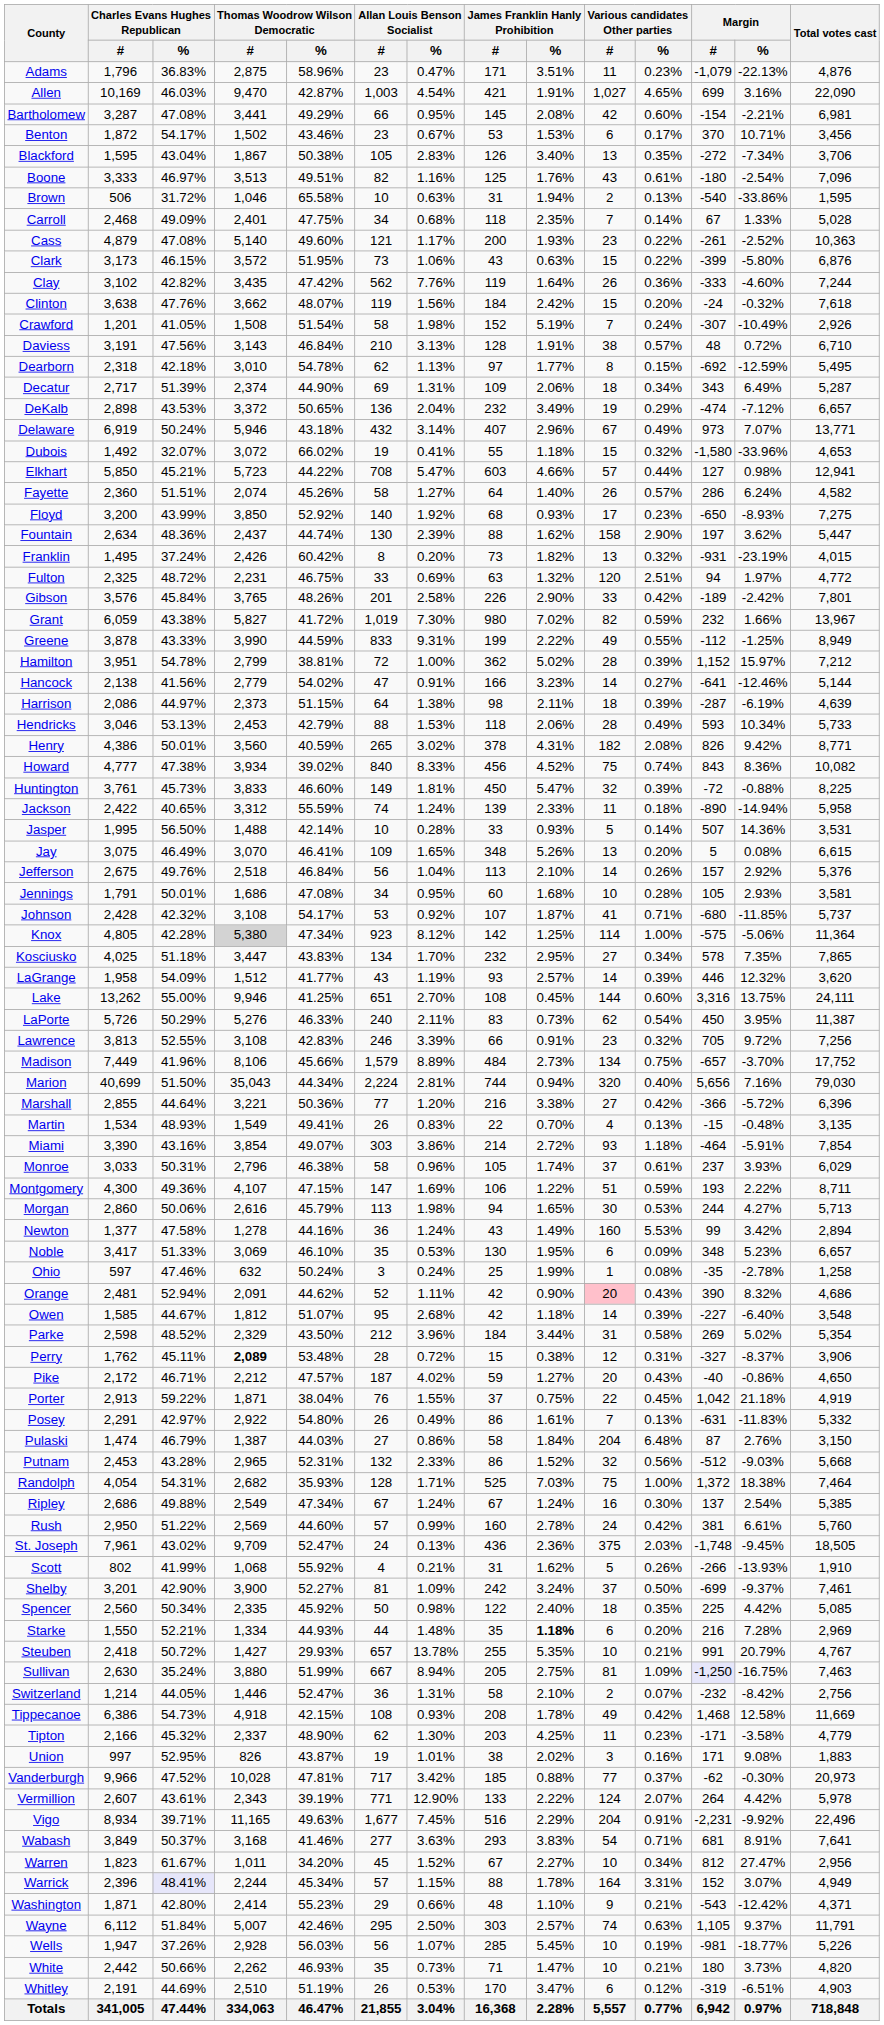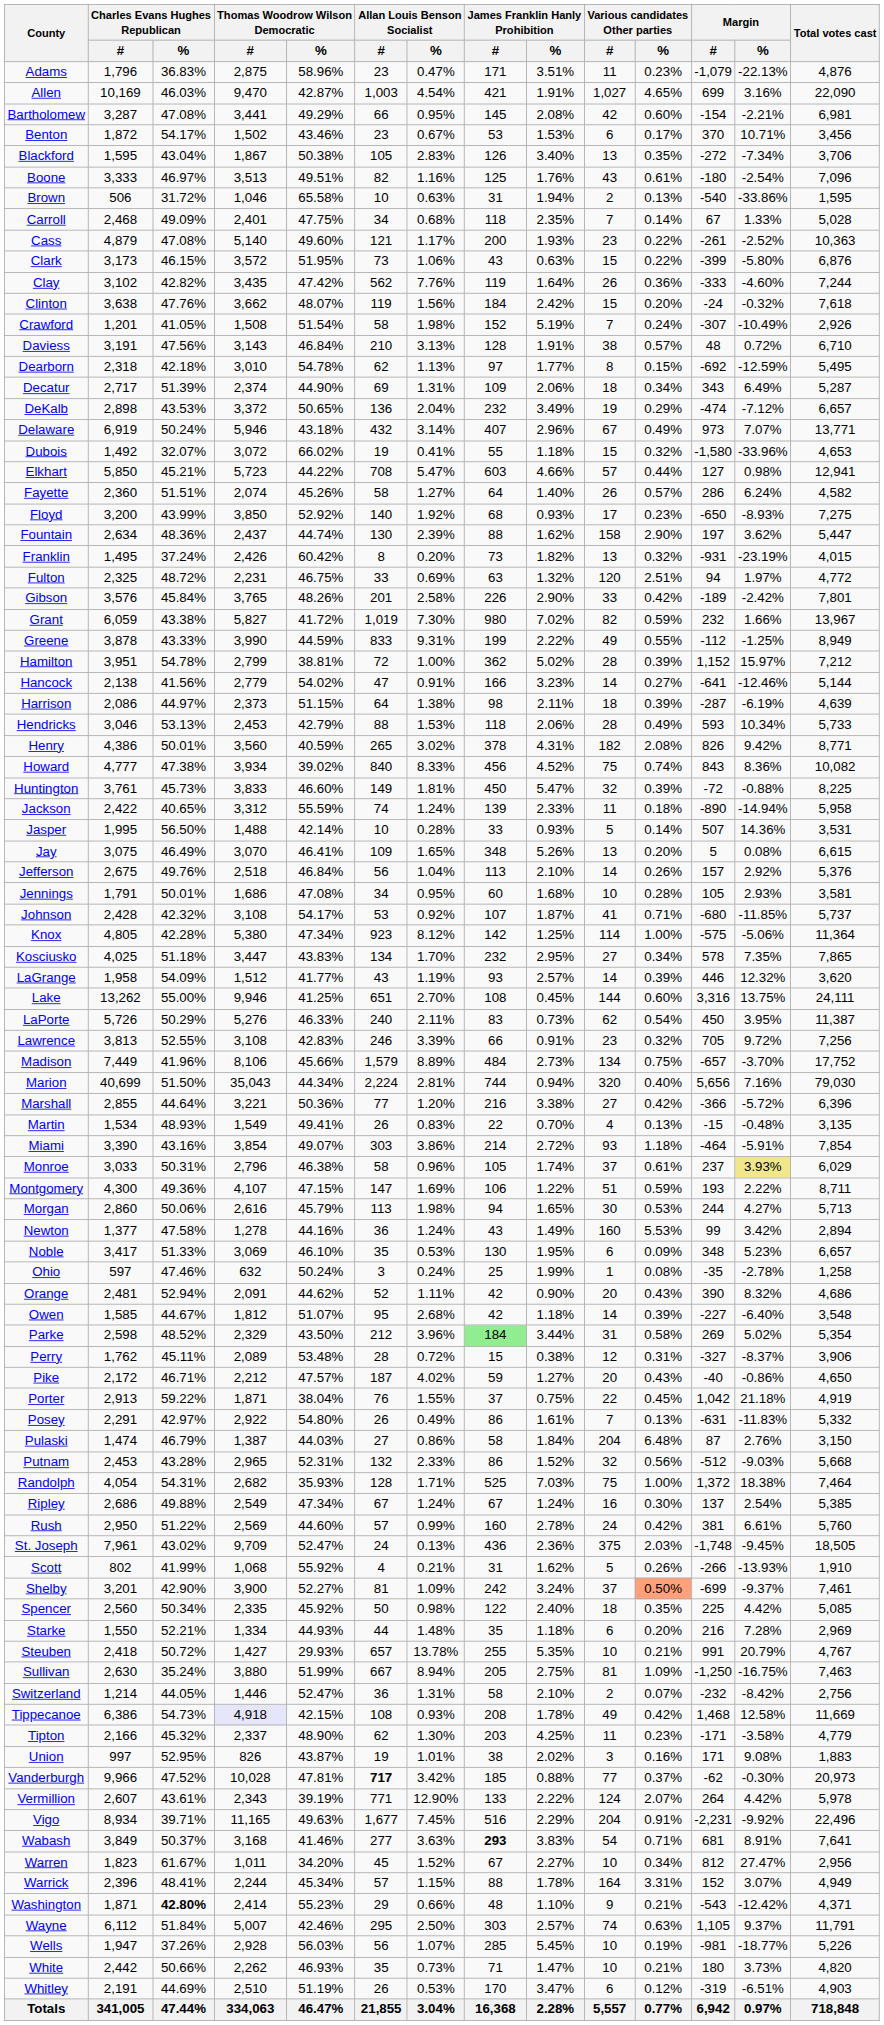(250, 935) lightgrey background -> (250, 935) no background
(763, 1167) no background -> (763, 1167) khaki background
(610, 1293) pink background -> (610, 1293) no background
(495, 1335) no background -> (495, 1335) lightgreen background
(250, 1356) bold -> (250, 1356) normal
(663, 1588) no background -> (663, 1588) lightsalmon background
(555, 1630) bold -> (555, 1630) normal
(713, 1672) lavender background -> (713, 1672) no background
(250, 1714) no background -> (250, 1714) lavender background
(381, 1778) normal -> (381, 1778) bold
(495, 1841) normal -> (495, 1841) bold
(183, 1883) lavender background -> (183, 1883) no background
(183, 1904) normal -> (183, 1904) bold
